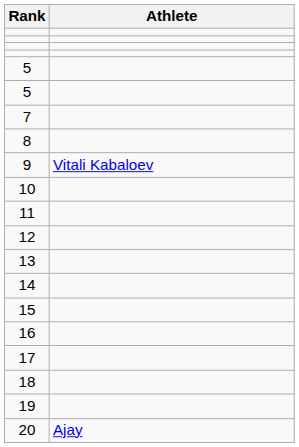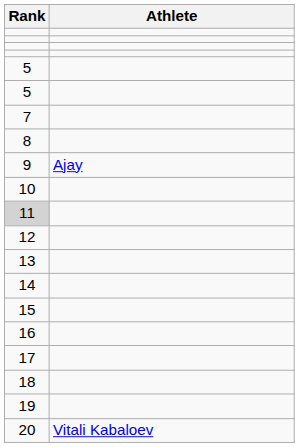(103, 165) Vitali Kabaloev -> (68, 165) Ajay
(27, 213) no background -> (27, 213) lightgrey background
(68, 430) Ajay -> (103, 430) Vitali Kabaloev
